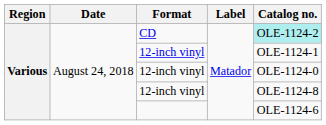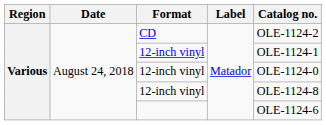(288, 33) paleturquoise background -> (288, 33) no background
